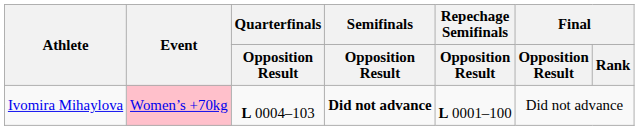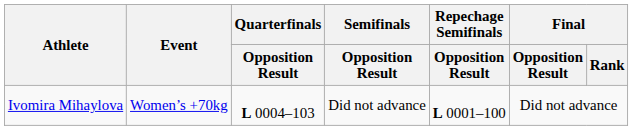(179, 105) pink background -> (179, 105) no background
(380, 105) bold -> (377, 105) normal
